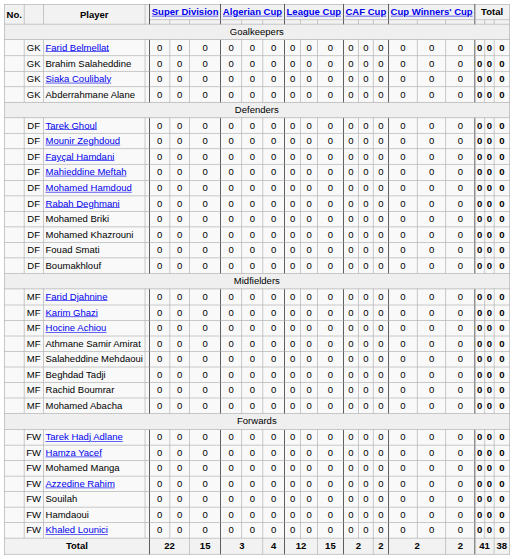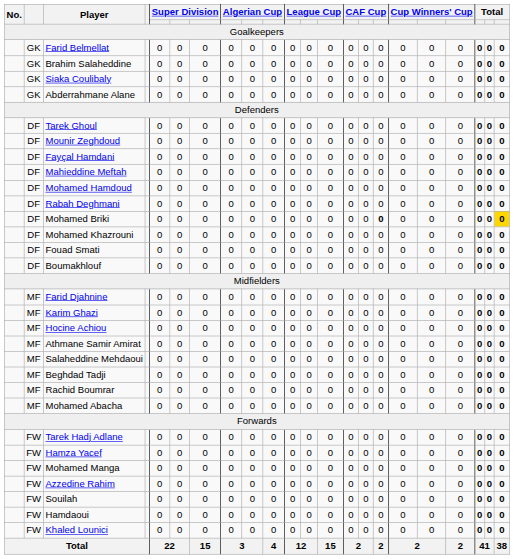(381, 219) normal -> (381, 219) bold
(502, 219) no background -> (502, 219) gold background
